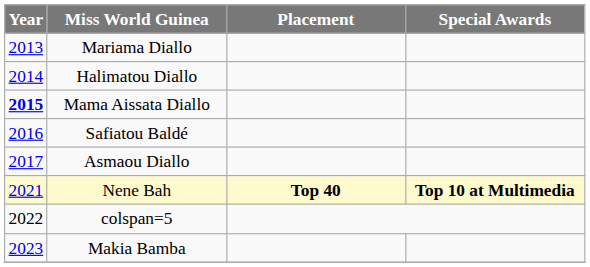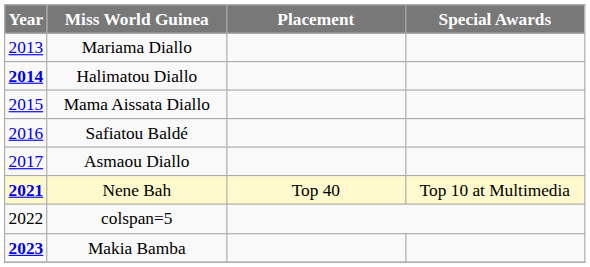(26, 76) normal -> (26, 76) bold
(26, 104) bold -> (26, 104) normal
(26, 190) normal -> (26, 190) bold
(316, 190) bold -> (316, 190) normal
(495, 190) bold -> (495, 190) normal
(26, 247) normal -> (26, 247) bold
